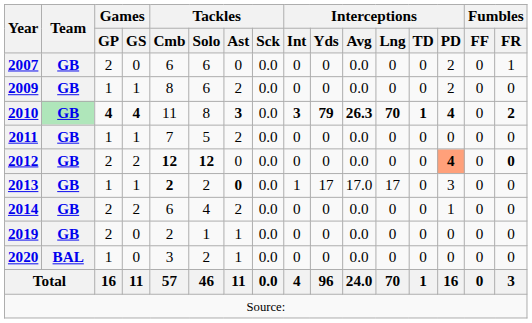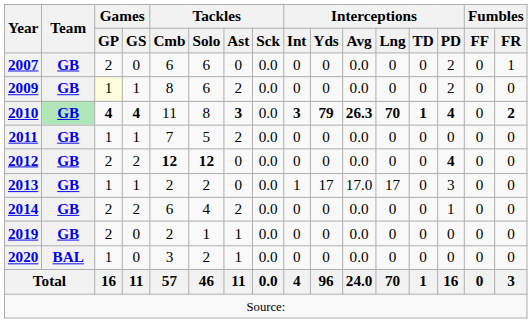(109, 88) no background -> (109, 88) lightyellow background
(451, 161) lightsalmon background -> (451, 161) no background
(511, 161) bold -> (511, 161) normal
(169, 185) bold -> (169, 185) normal
(238, 185) bold -> (238, 185) normal
